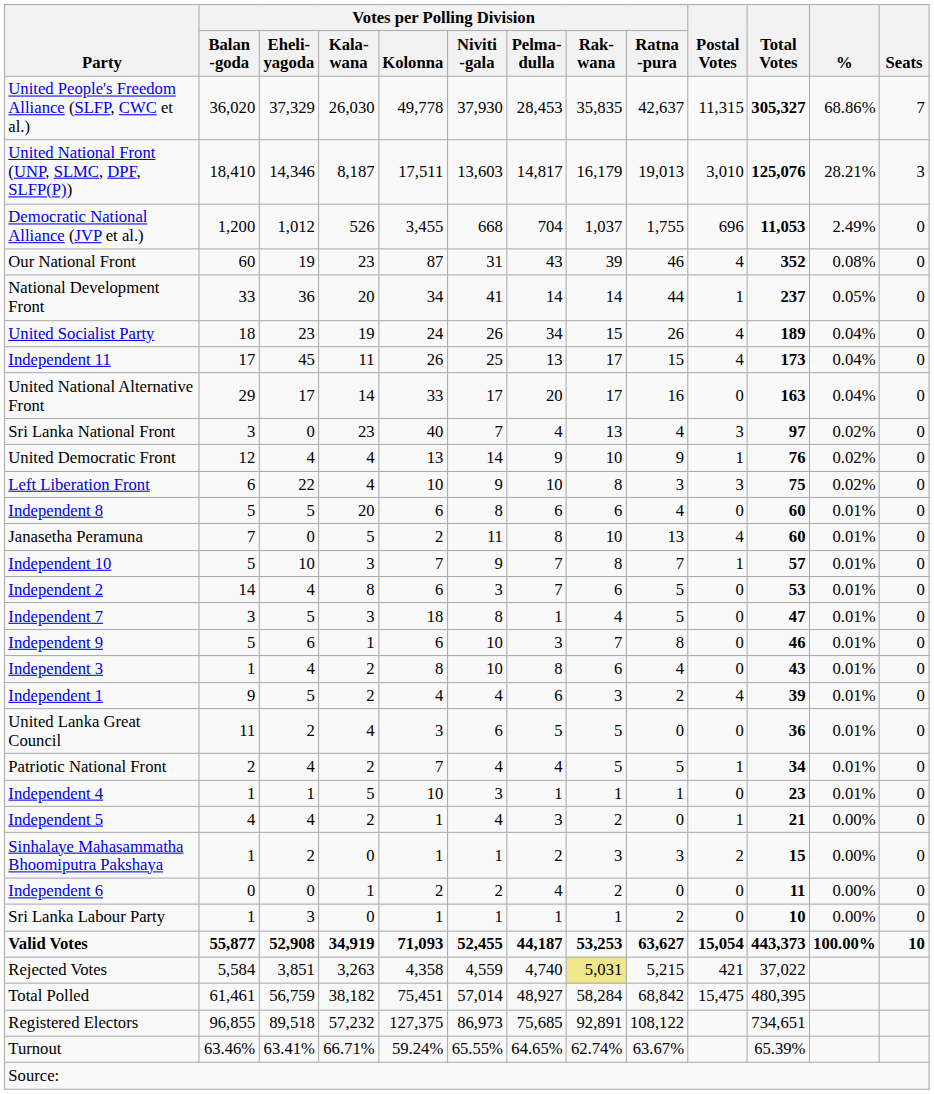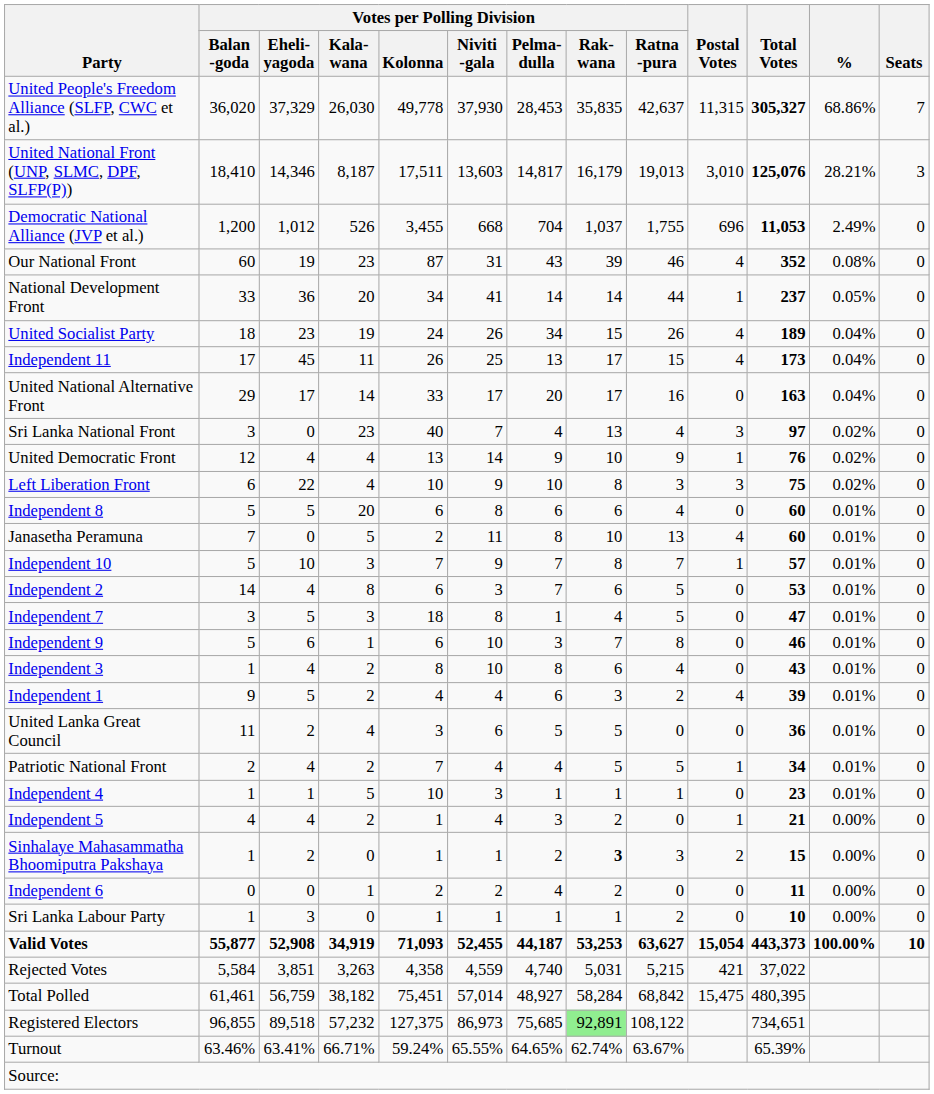(618, 855) normal -> (618, 855) bold
(604, 970) khaki background -> (604, 970) no background
(599, 1022) no background -> (599, 1022) lightgreen background
